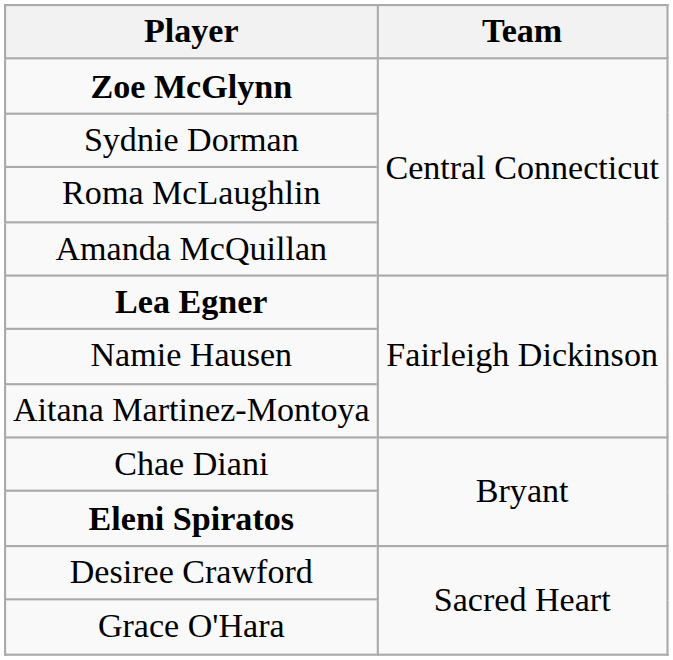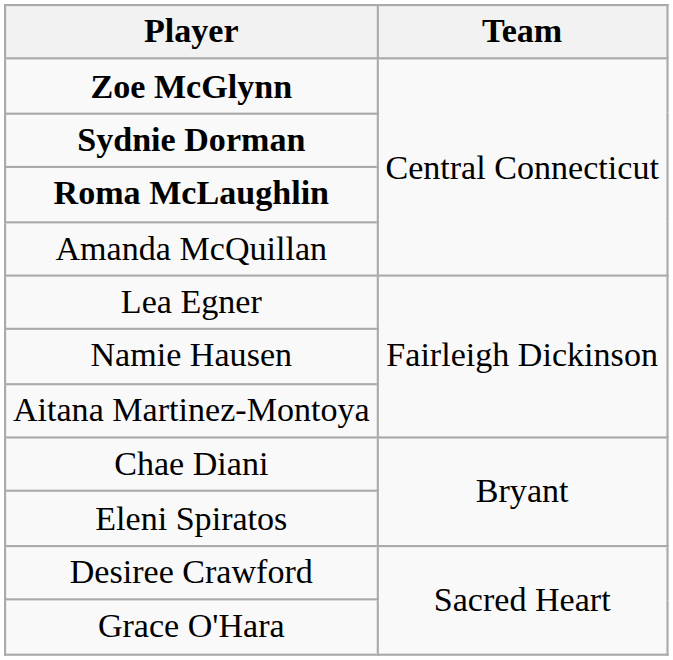(191, 139) normal -> (191, 139) bold
(191, 193) normal -> (191, 193) bold
(191, 301) bold -> (191, 301) normal
(191, 517) bold -> (191, 517) normal
